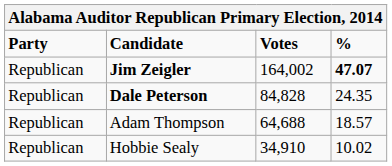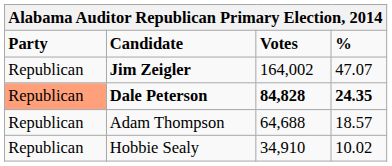(354, 69) bold -> (354, 69) normal
(46, 95) no background -> (46, 95) lightsalmon background
(283, 95) normal -> (283, 95) bold
(354, 95) normal -> (354, 95) bold
